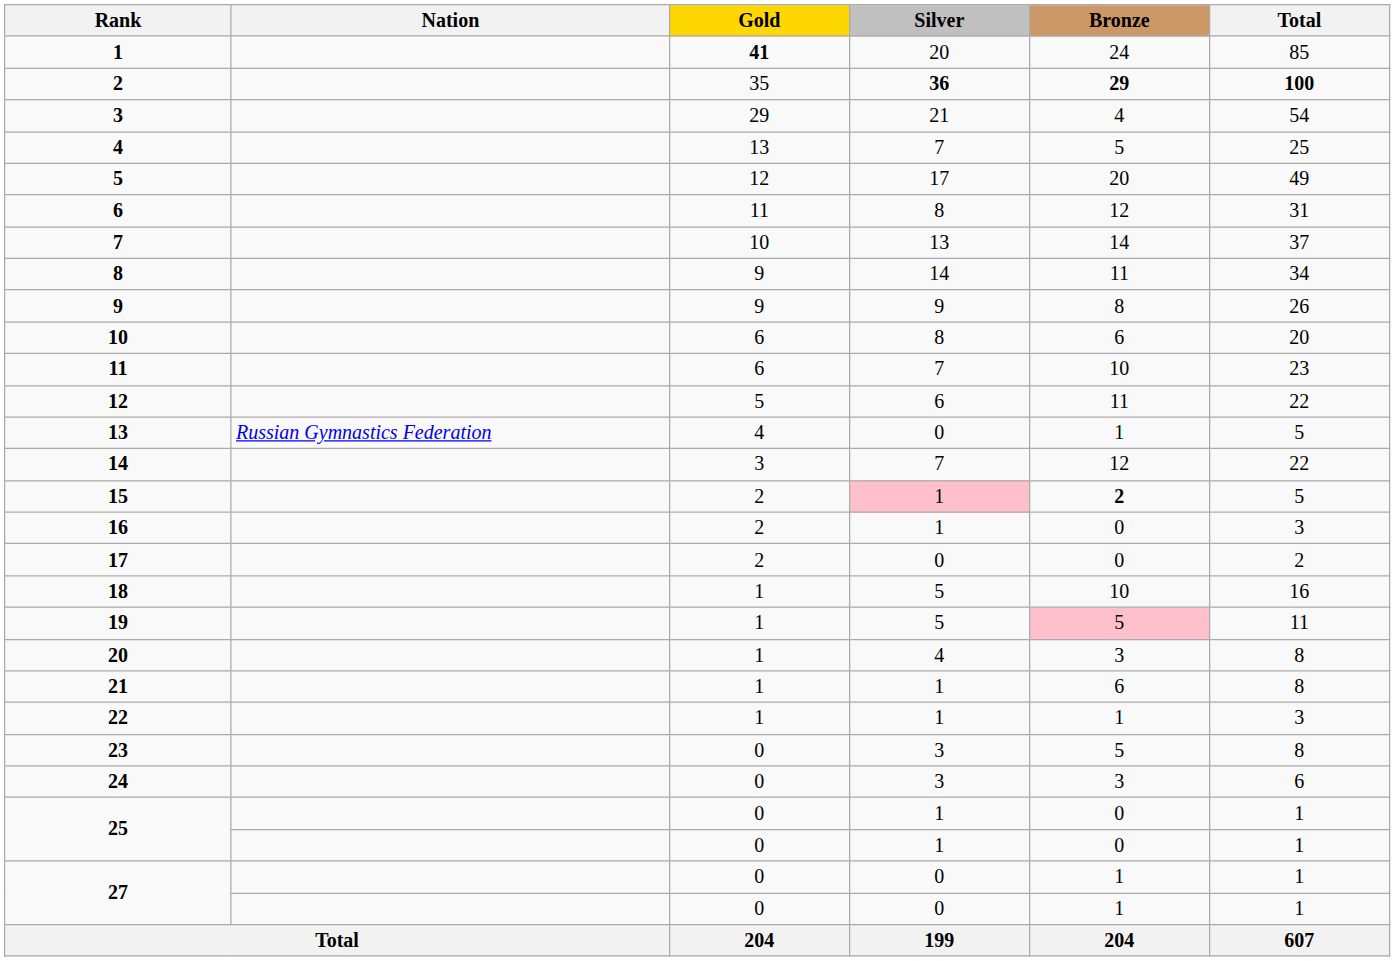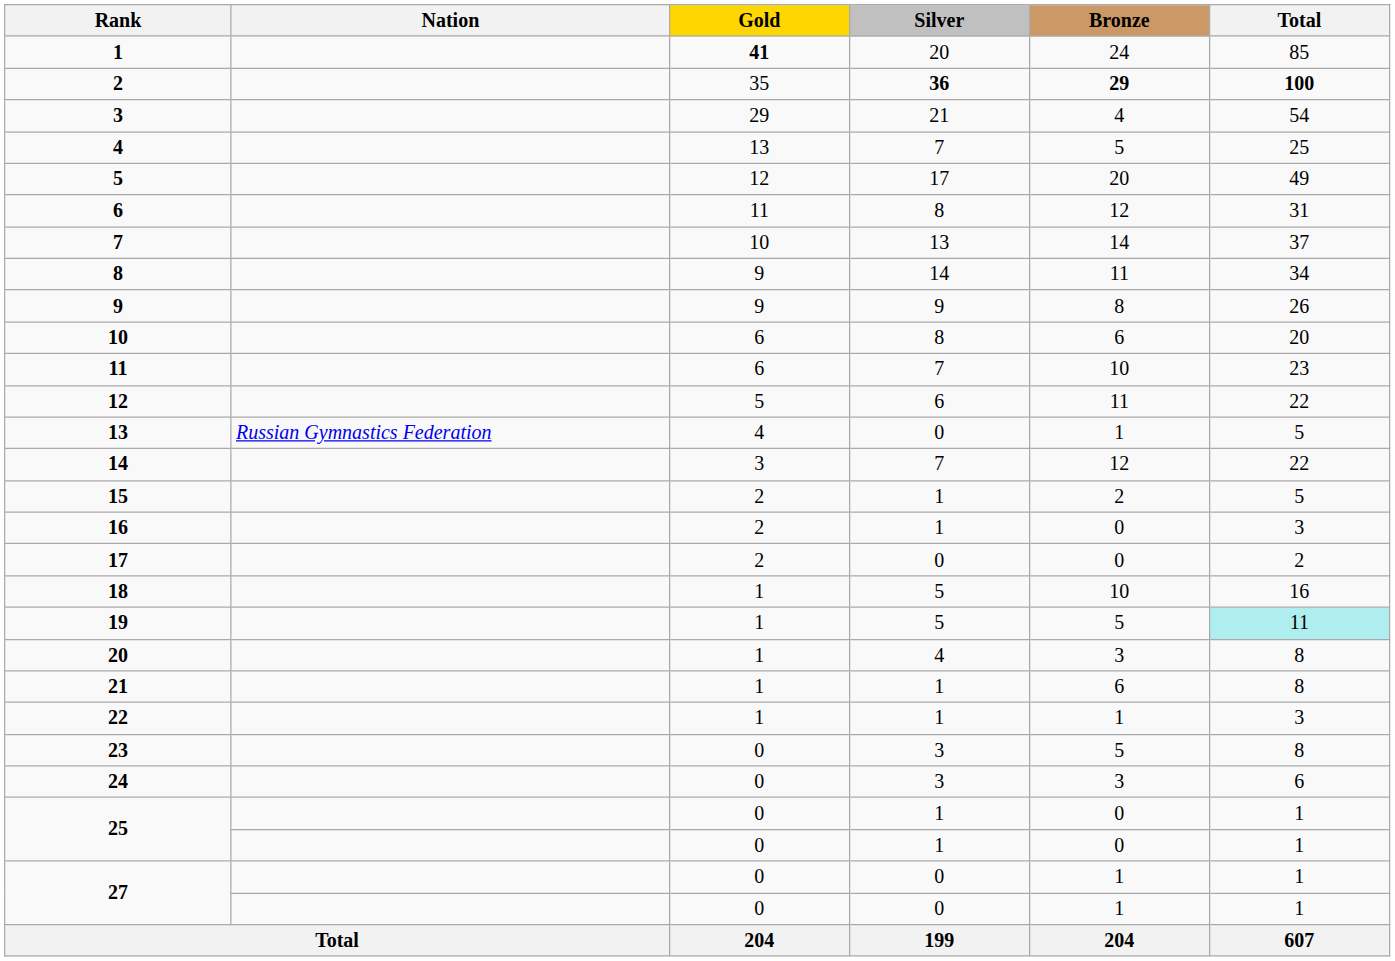(939, 496) pink background -> (939, 496) no background
(1119, 496) bold -> (1119, 496) normal
(1119, 623) pink background -> (1119, 623) no background
(1299, 623) no background -> (1299, 623) paleturquoise background
